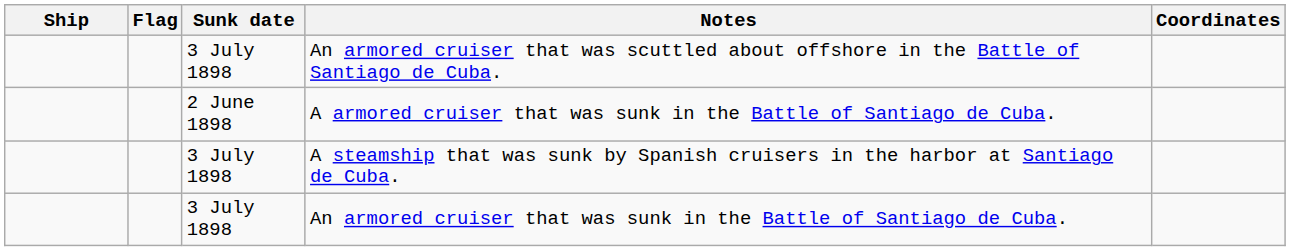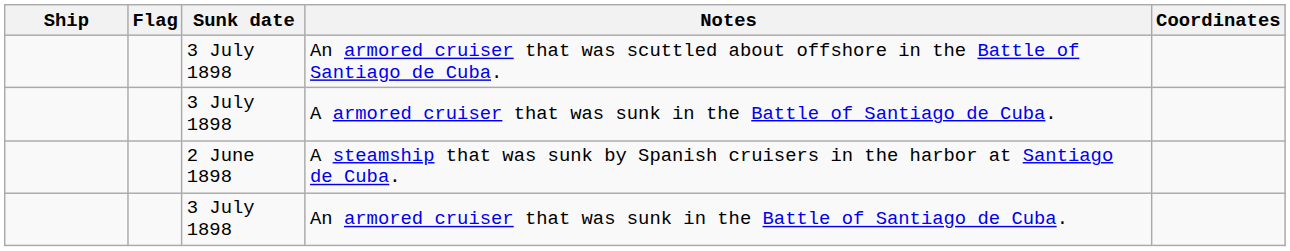(221, 114) 2 June 1898 -> (221, 114) 3 July 1898
(221, 167) 3 July 1898 -> (221, 167) 2 June 1898
